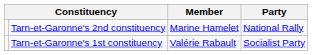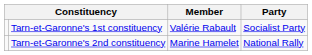rows swapped: (87, 43) <-> (88, 27)
